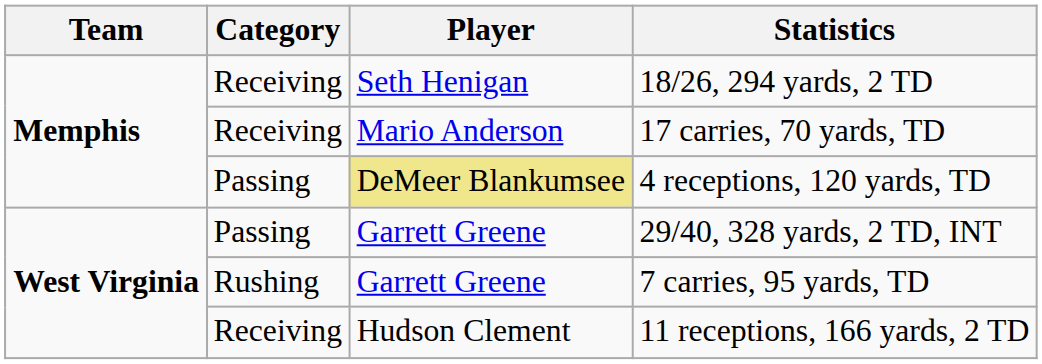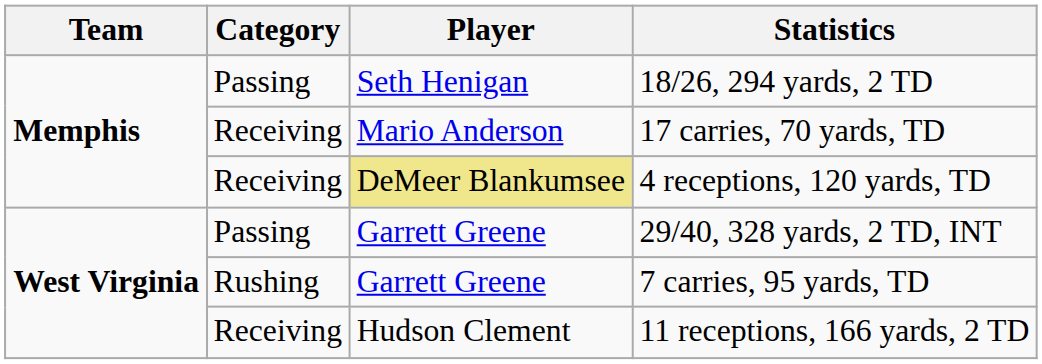(278, 80) Receiving -> (262, 80) Passing
(262, 181) Passing -> (278, 181) Receiving
